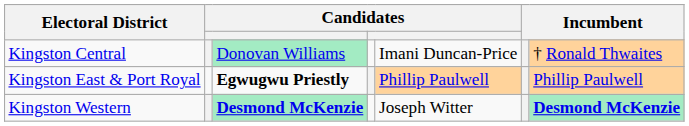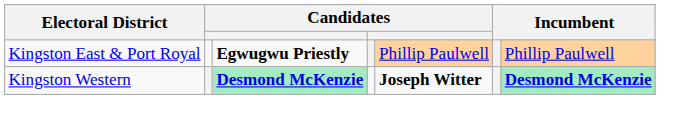- row: (67, 53)
(426, 107) normal -> (430, 80) bold
